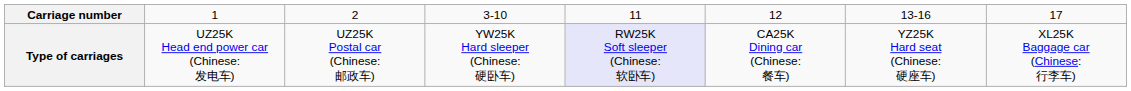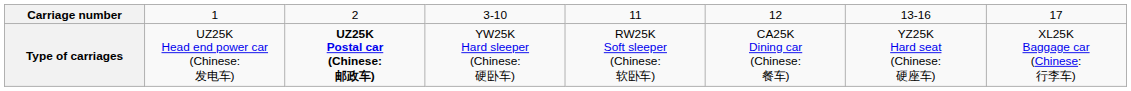(355, 54) normal -> (355, 54) bold
(635, 54) lavender background -> (635, 54) no background
